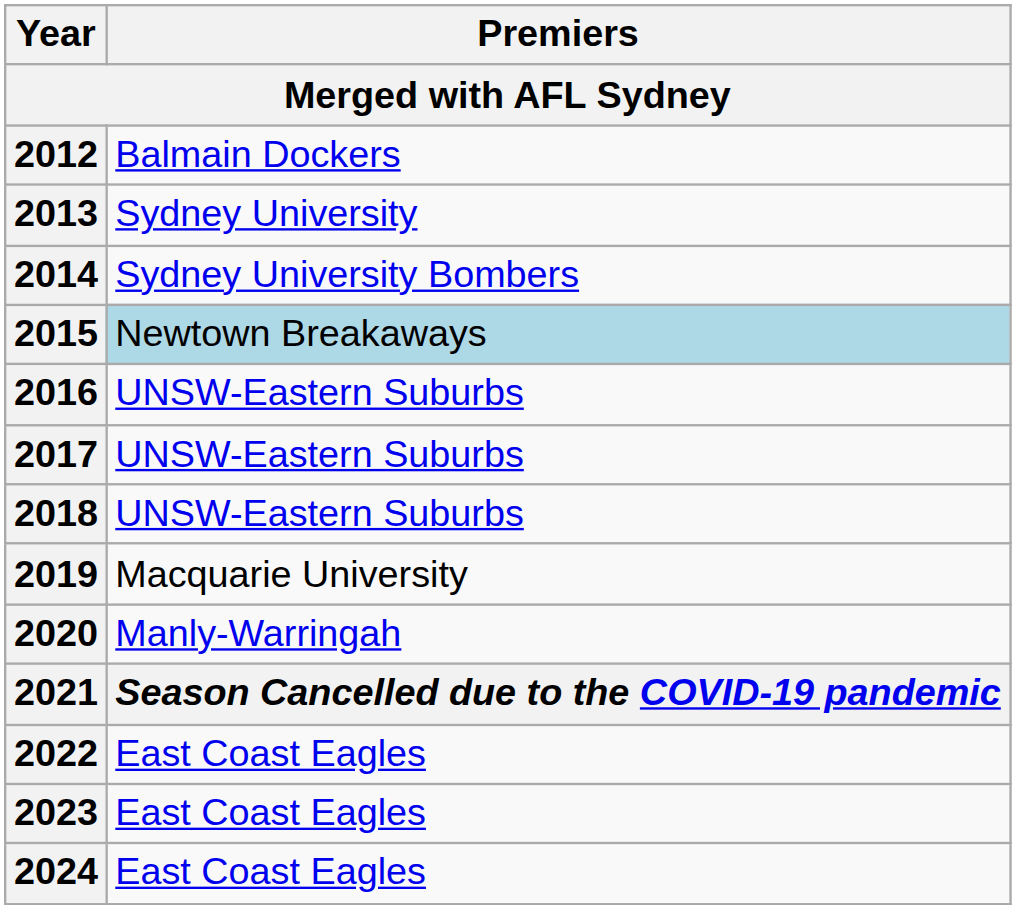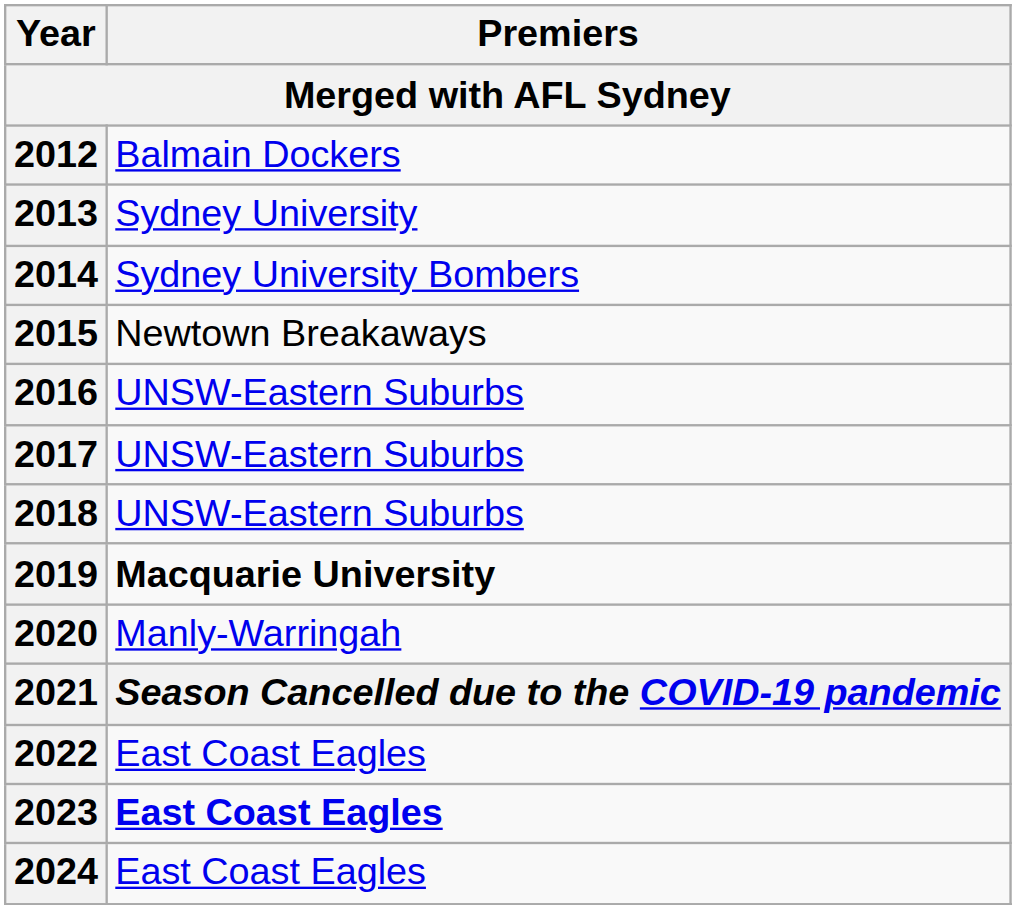(301, 333) lightblue background -> (301, 333) no background
(292, 573) normal -> (305, 573) bold
(271, 812) normal -> (279, 812) bold
